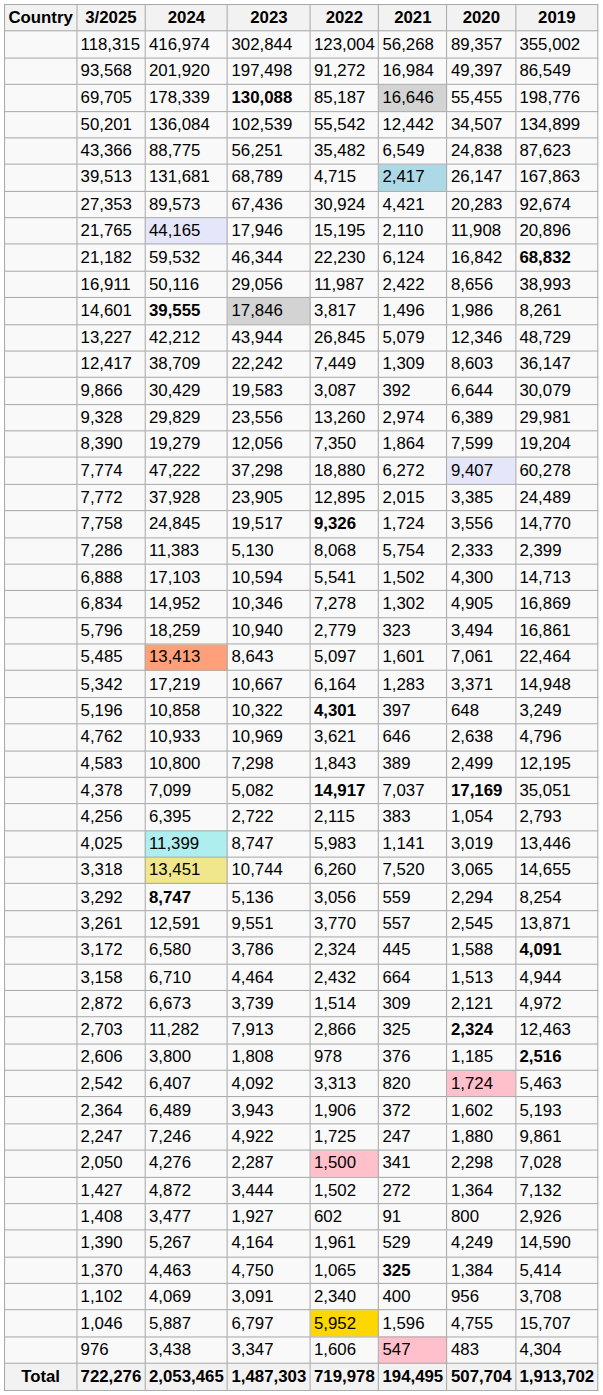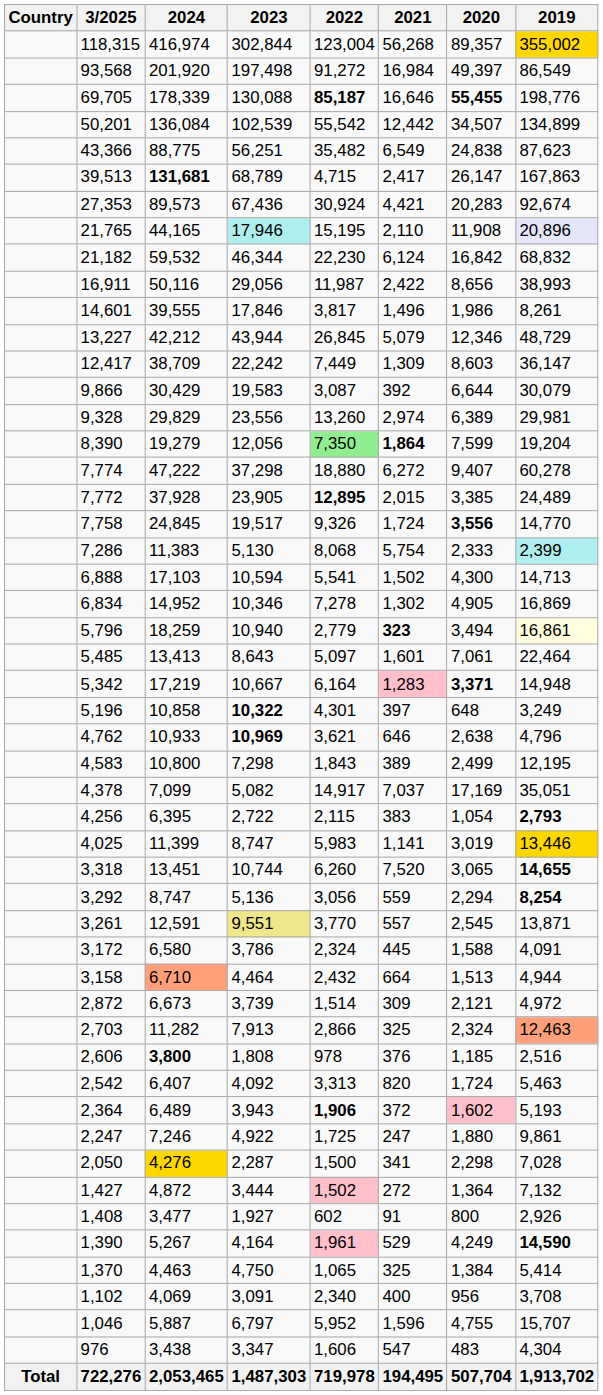(550, 44) no background -> (550, 44) gold background
(262, 97) bold -> (262, 97) normal
(340, 97) normal -> (340, 97) bold
(408, 97) lightgrey background -> (408, 97) no background
(477, 97) normal -> (477, 97) bold
(179, 177) normal -> (179, 177) bold
(404, 177) lightblue background -> (404, 177) no background
(175, 230) lavender background -> (175, 230) no background
(257, 230) no background -> (257, 230) paleturquoise background
(545, 230) no background -> (545, 230) lavender background
(545, 257) bold -> (545, 257) normal
(175, 310) bold -> (175, 310) normal
(257, 310) lightgrey background -> (257, 310) no background
(335, 444) no background -> (335, 444) lightgreen background
(404, 444) normal -> (404, 444) bold
(472, 470) lavender background -> (472, 470) no background
(340, 497) normal -> (340, 497) bold
(335, 524) bold -> (335, 524) normal
(472, 524) normal -> (472, 524) bold
(540, 550) no background -> (540, 550) paleturquoise background
(396, 630) normal -> (396, 630) bold
(545, 630) no background -> (545, 630) lightyellow background
(175, 657) lightsalmon background -> (175, 657) no background
(404, 683) no background -> (404, 683) pink background
(472, 683) normal -> (472, 683) bold
(257, 710) normal -> (257, 710) bold
(335, 710) bold -> (335, 710) normal
(257, 737) normal -> (257, 737) bold
(340, 790) bold -> (340, 790) normal
(477, 790) bold -> (477, 790) normal
(540, 817) normal -> (540, 817) bold
(174, 843) paleturquoise background -> (174, 843) no background
(545, 843) no background -> (545, 843) gold background
(175, 870) khaki background -> (175, 870) no background
(545, 870) normal -> (545, 870) bold
(170, 897) bold -> (170, 897) normal
(540, 897) normal -> (540, 897) bold
(253, 923) no background -> (253, 923) khaki background
(540, 950) bold -> (540, 950) normal
(170, 976) no background -> (170, 976) lightsalmon background
(472, 1030) bold -> (472, 1030) normal
(545, 1030) no background -> (545, 1030) lightsalmon background
(170, 1056) normal -> (170, 1056) bold
(540, 1056) bold -> (540, 1056) normal
(472, 1083) pink background -> (472, 1083) no background
(335, 1110) normal -> (335, 1110) bold
(472, 1110) no background -> (472, 1110) pink background
(170, 1163) no background -> (170, 1163) gold background
(335, 1163) pink background -> (335, 1163) no background
(335, 1190) no background -> (335, 1190) pink background
(335, 1243) no background -> (335, 1243) pink background
(545, 1243) normal -> (545, 1243) bold
(396, 1270) bold -> (396, 1270) normal
(335, 1323) gold background -> (335, 1323) no background
(396, 1350) pink background -> (396, 1350) no background
